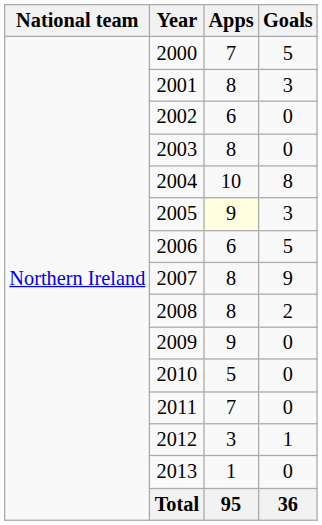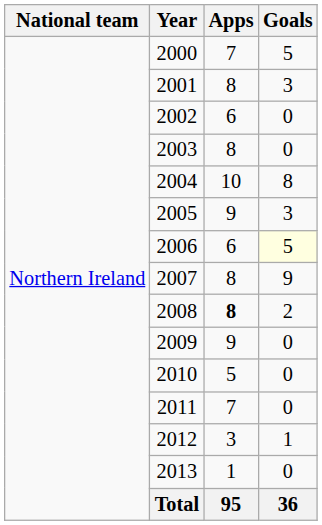(231, 213) lightyellow background -> (231, 213) no background
(288, 246) no background -> (288, 246) lightyellow background
(231, 310) normal -> (231, 310) bold
